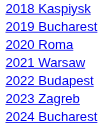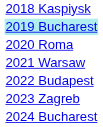(51, 26) no background -> (51, 26) paleturquoise background
